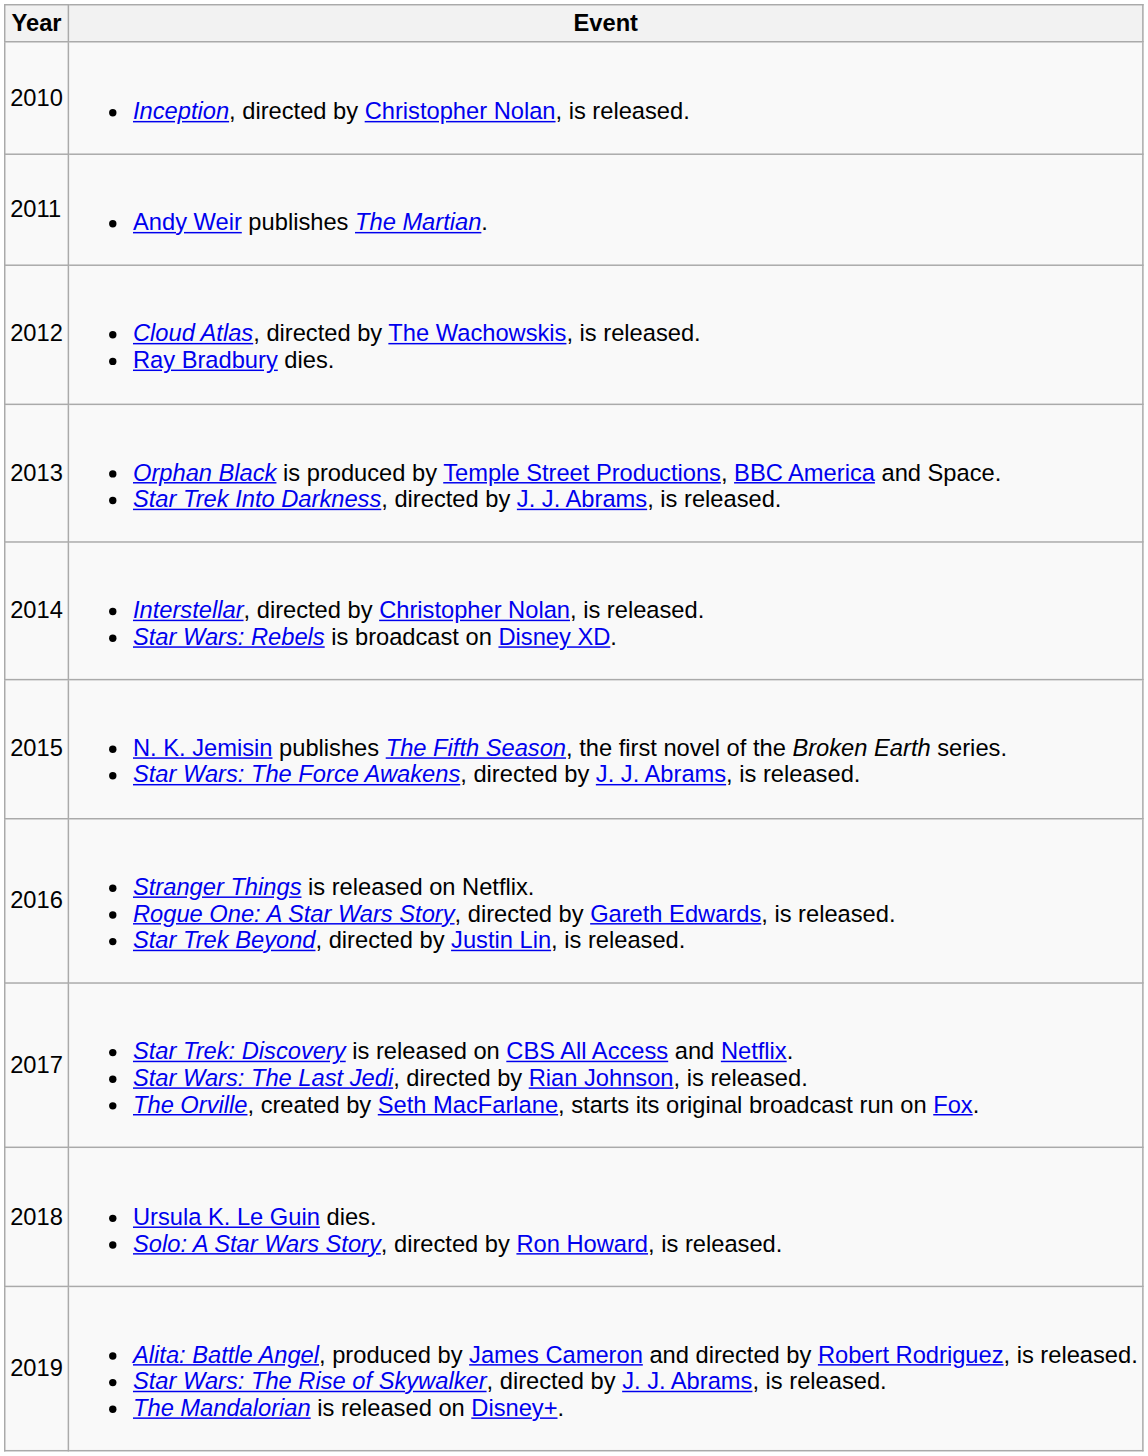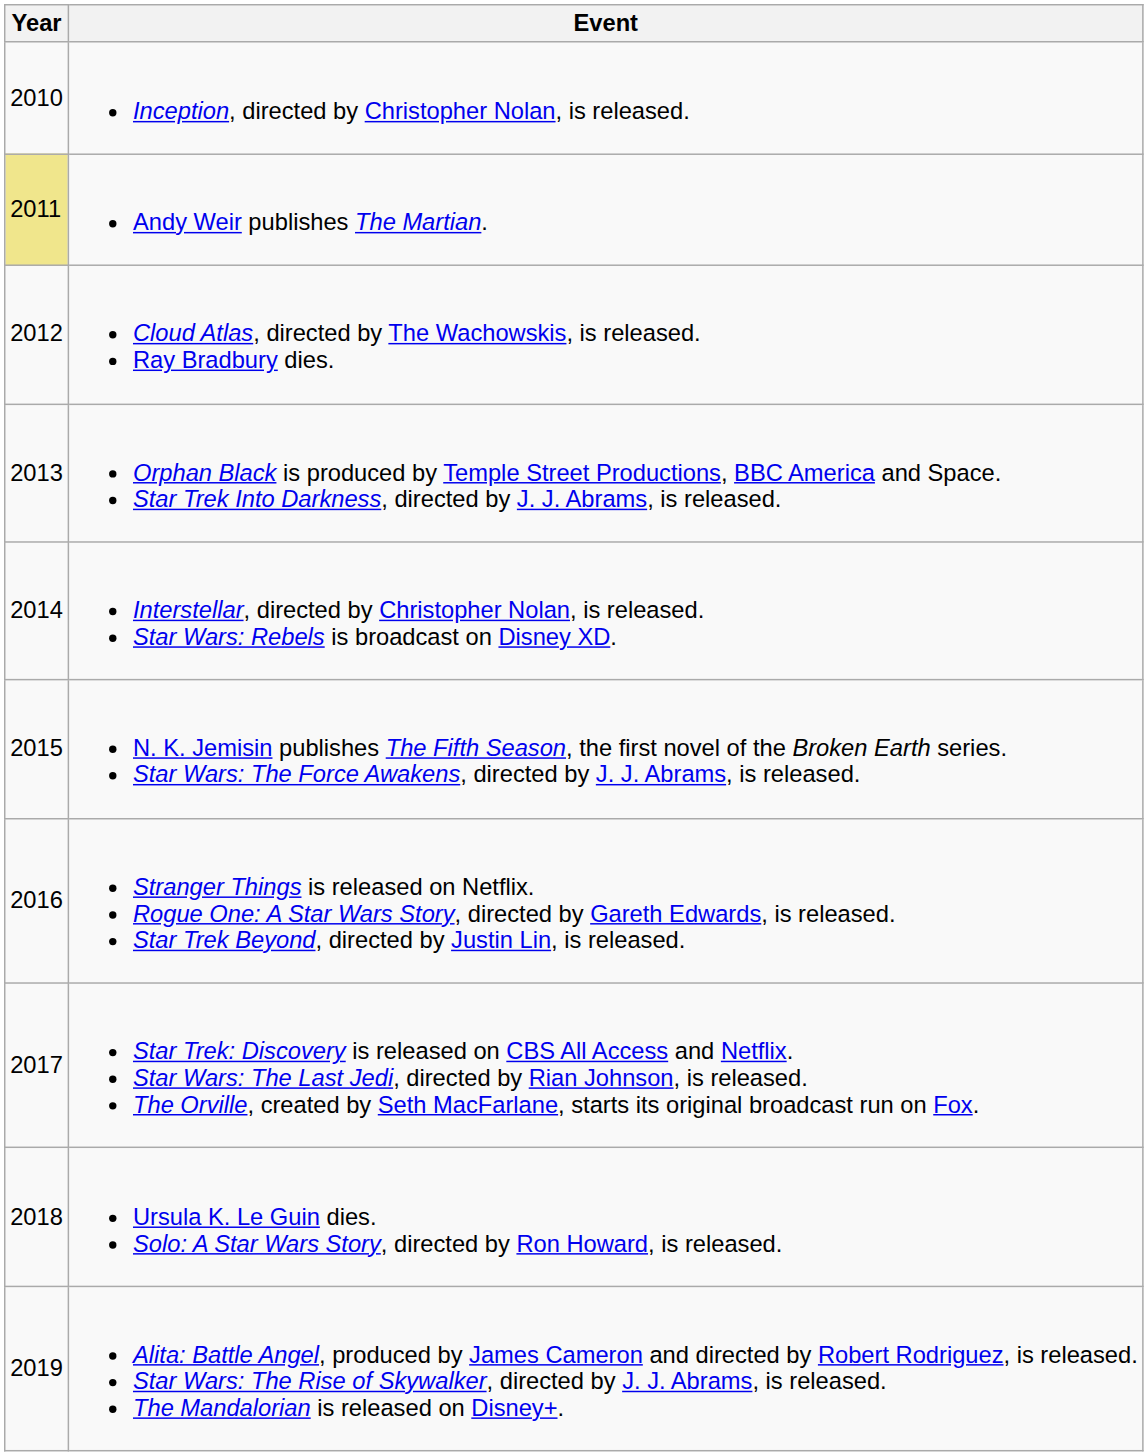(36, 209) no background -> (36, 209) khaki background
